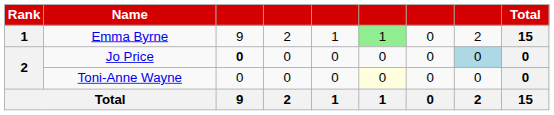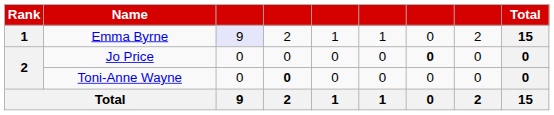(240, 36) no background -> (240, 36) lavender background
(383, 36) lightgreen background -> (383, 36) no background
(240, 57) bold -> (240, 57) normal
(430, 57) normal -> (430, 57) bold
(478, 57) lightblue background -> (478, 57) no background
(287, 78) normal -> (287, 78) bold
(383, 78) lightyellow background -> (383, 78) no background
